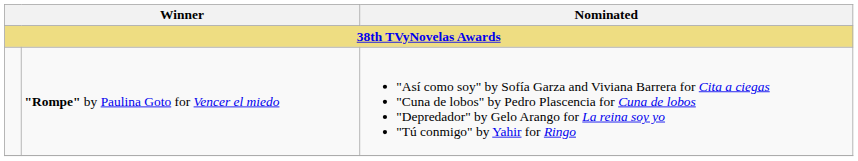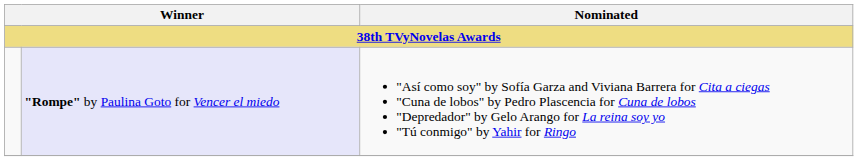(152, 101) no background -> (152, 101) lavender background
